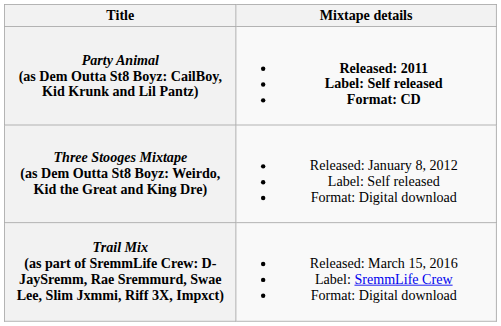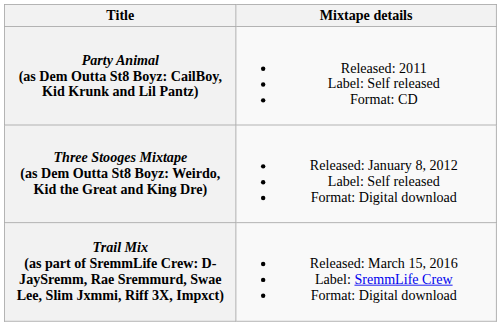(366, 84) bold -> (366, 84) normal
